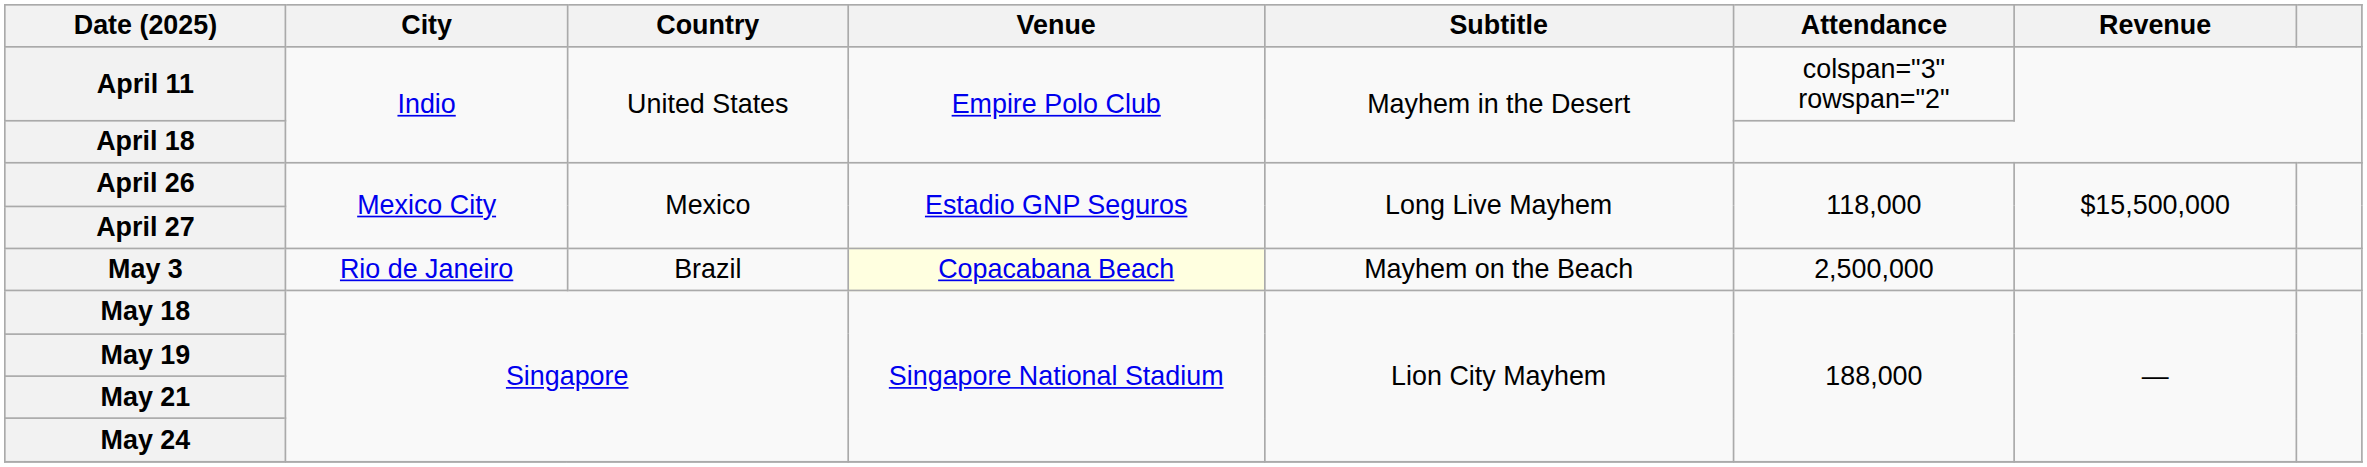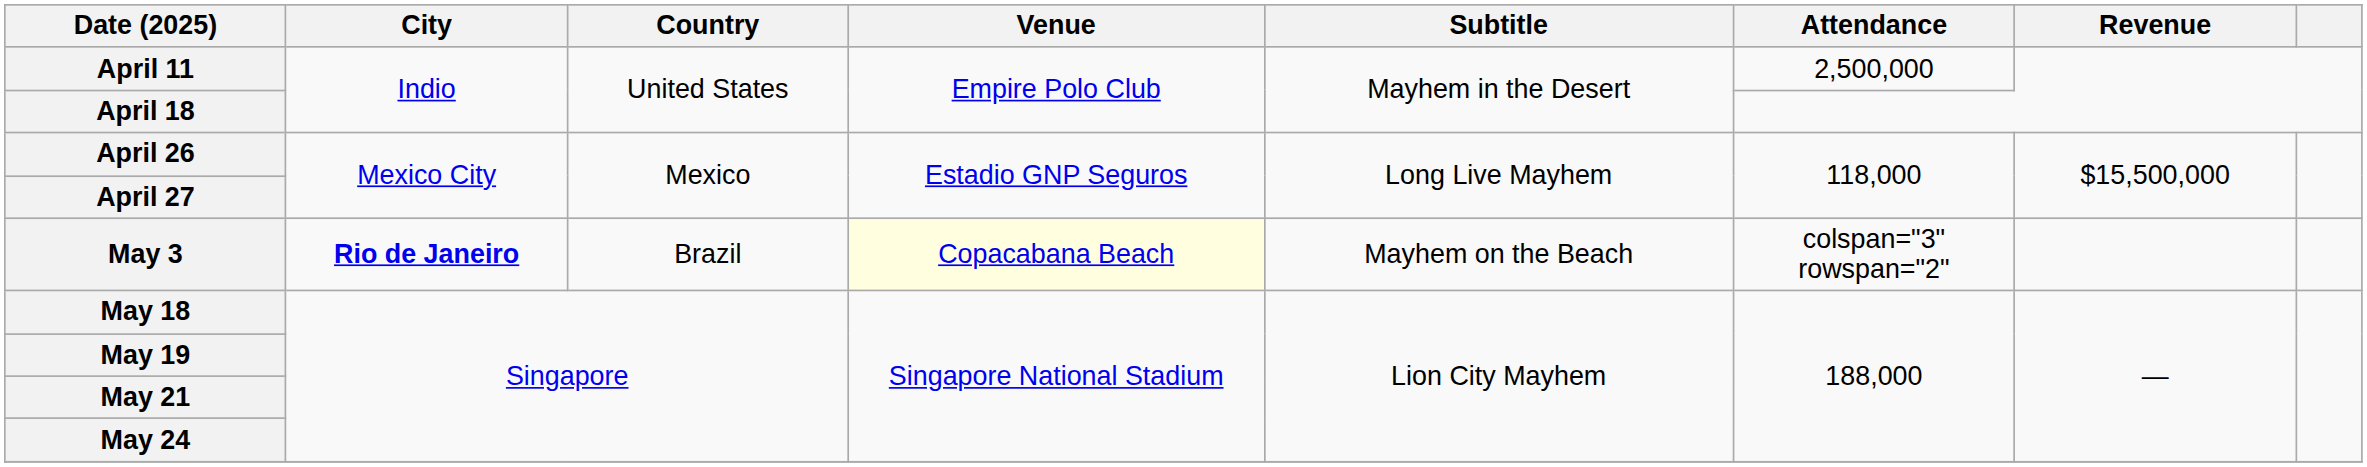(1874, 83) colspan="3" rowspan="2" -> (1874, 68) 2,500,000
(427, 269) normal -> (427, 254) bold
(1874, 269) 2,500,000 -> (1874, 254) colspan="3" rowspan="2"
